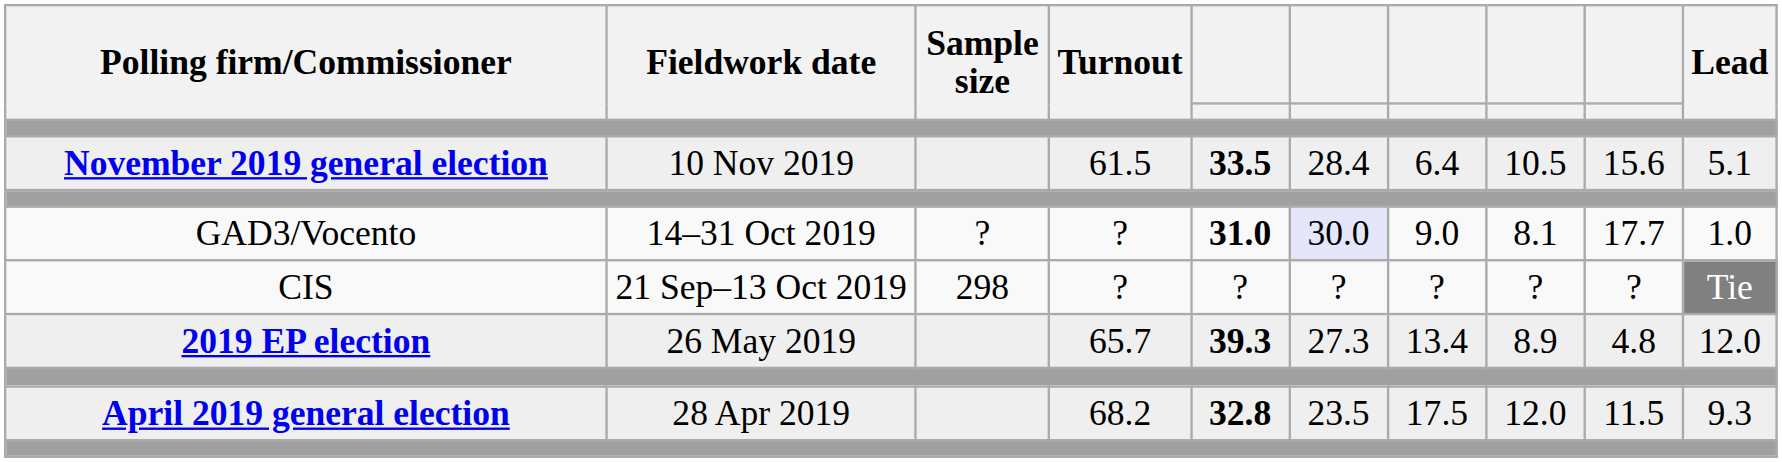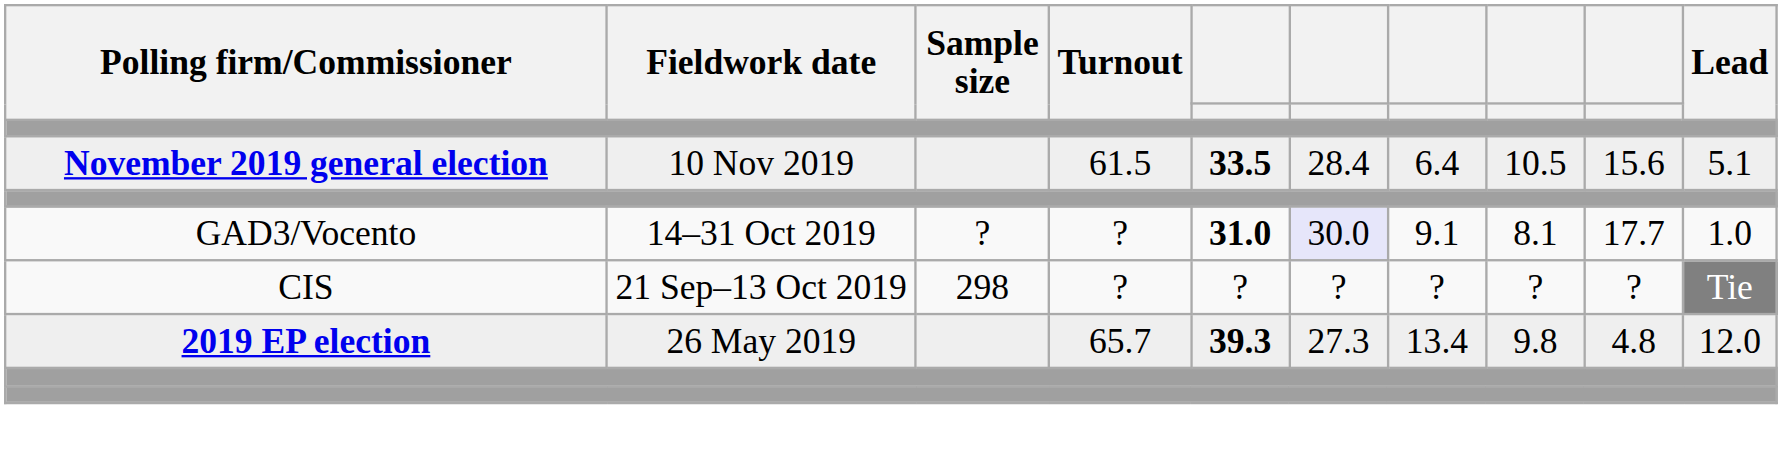(1437, 233) 9.0 -> (1437, 233) 9.1
(1535, 341) 8.9 -> (1535, 341) 9.8
- row: (306, 411)
